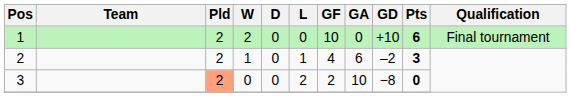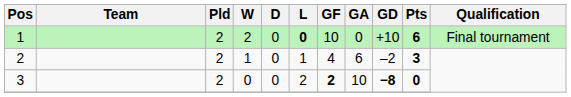(303, 37) normal -> (303, 37) bold
(220, 80) lightsalmon background -> (220, 80) no background
(331, 80) normal -> (331, 80) bold
(388, 80) normal -> (388, 80) bold
